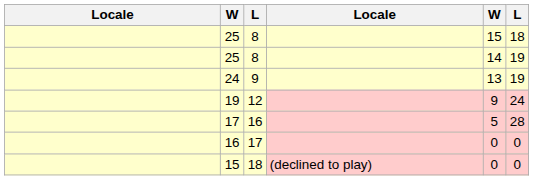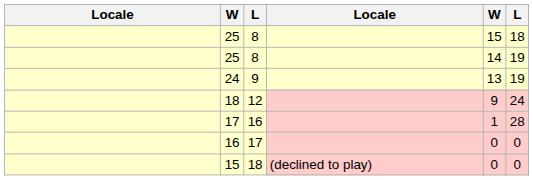(232, 100) 19 -> (232, 100) 18
(494, 121) 5 -> (494, 121) 1
